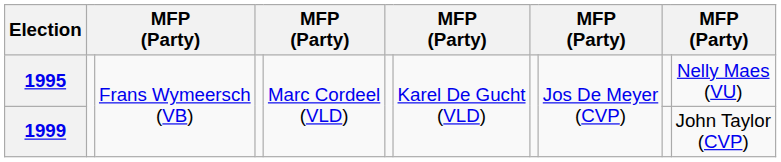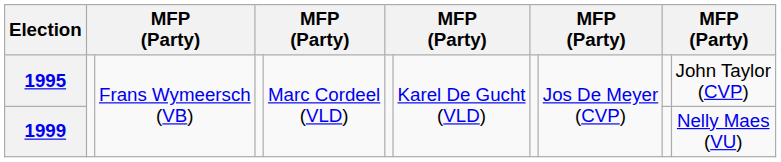(723, 80) Nelly Maes (VU) -> (723, 80) John Taylor (CVP)
(723, 131) John Taylor (CVP) -> (723, 131) Nelly Maes (VU)
